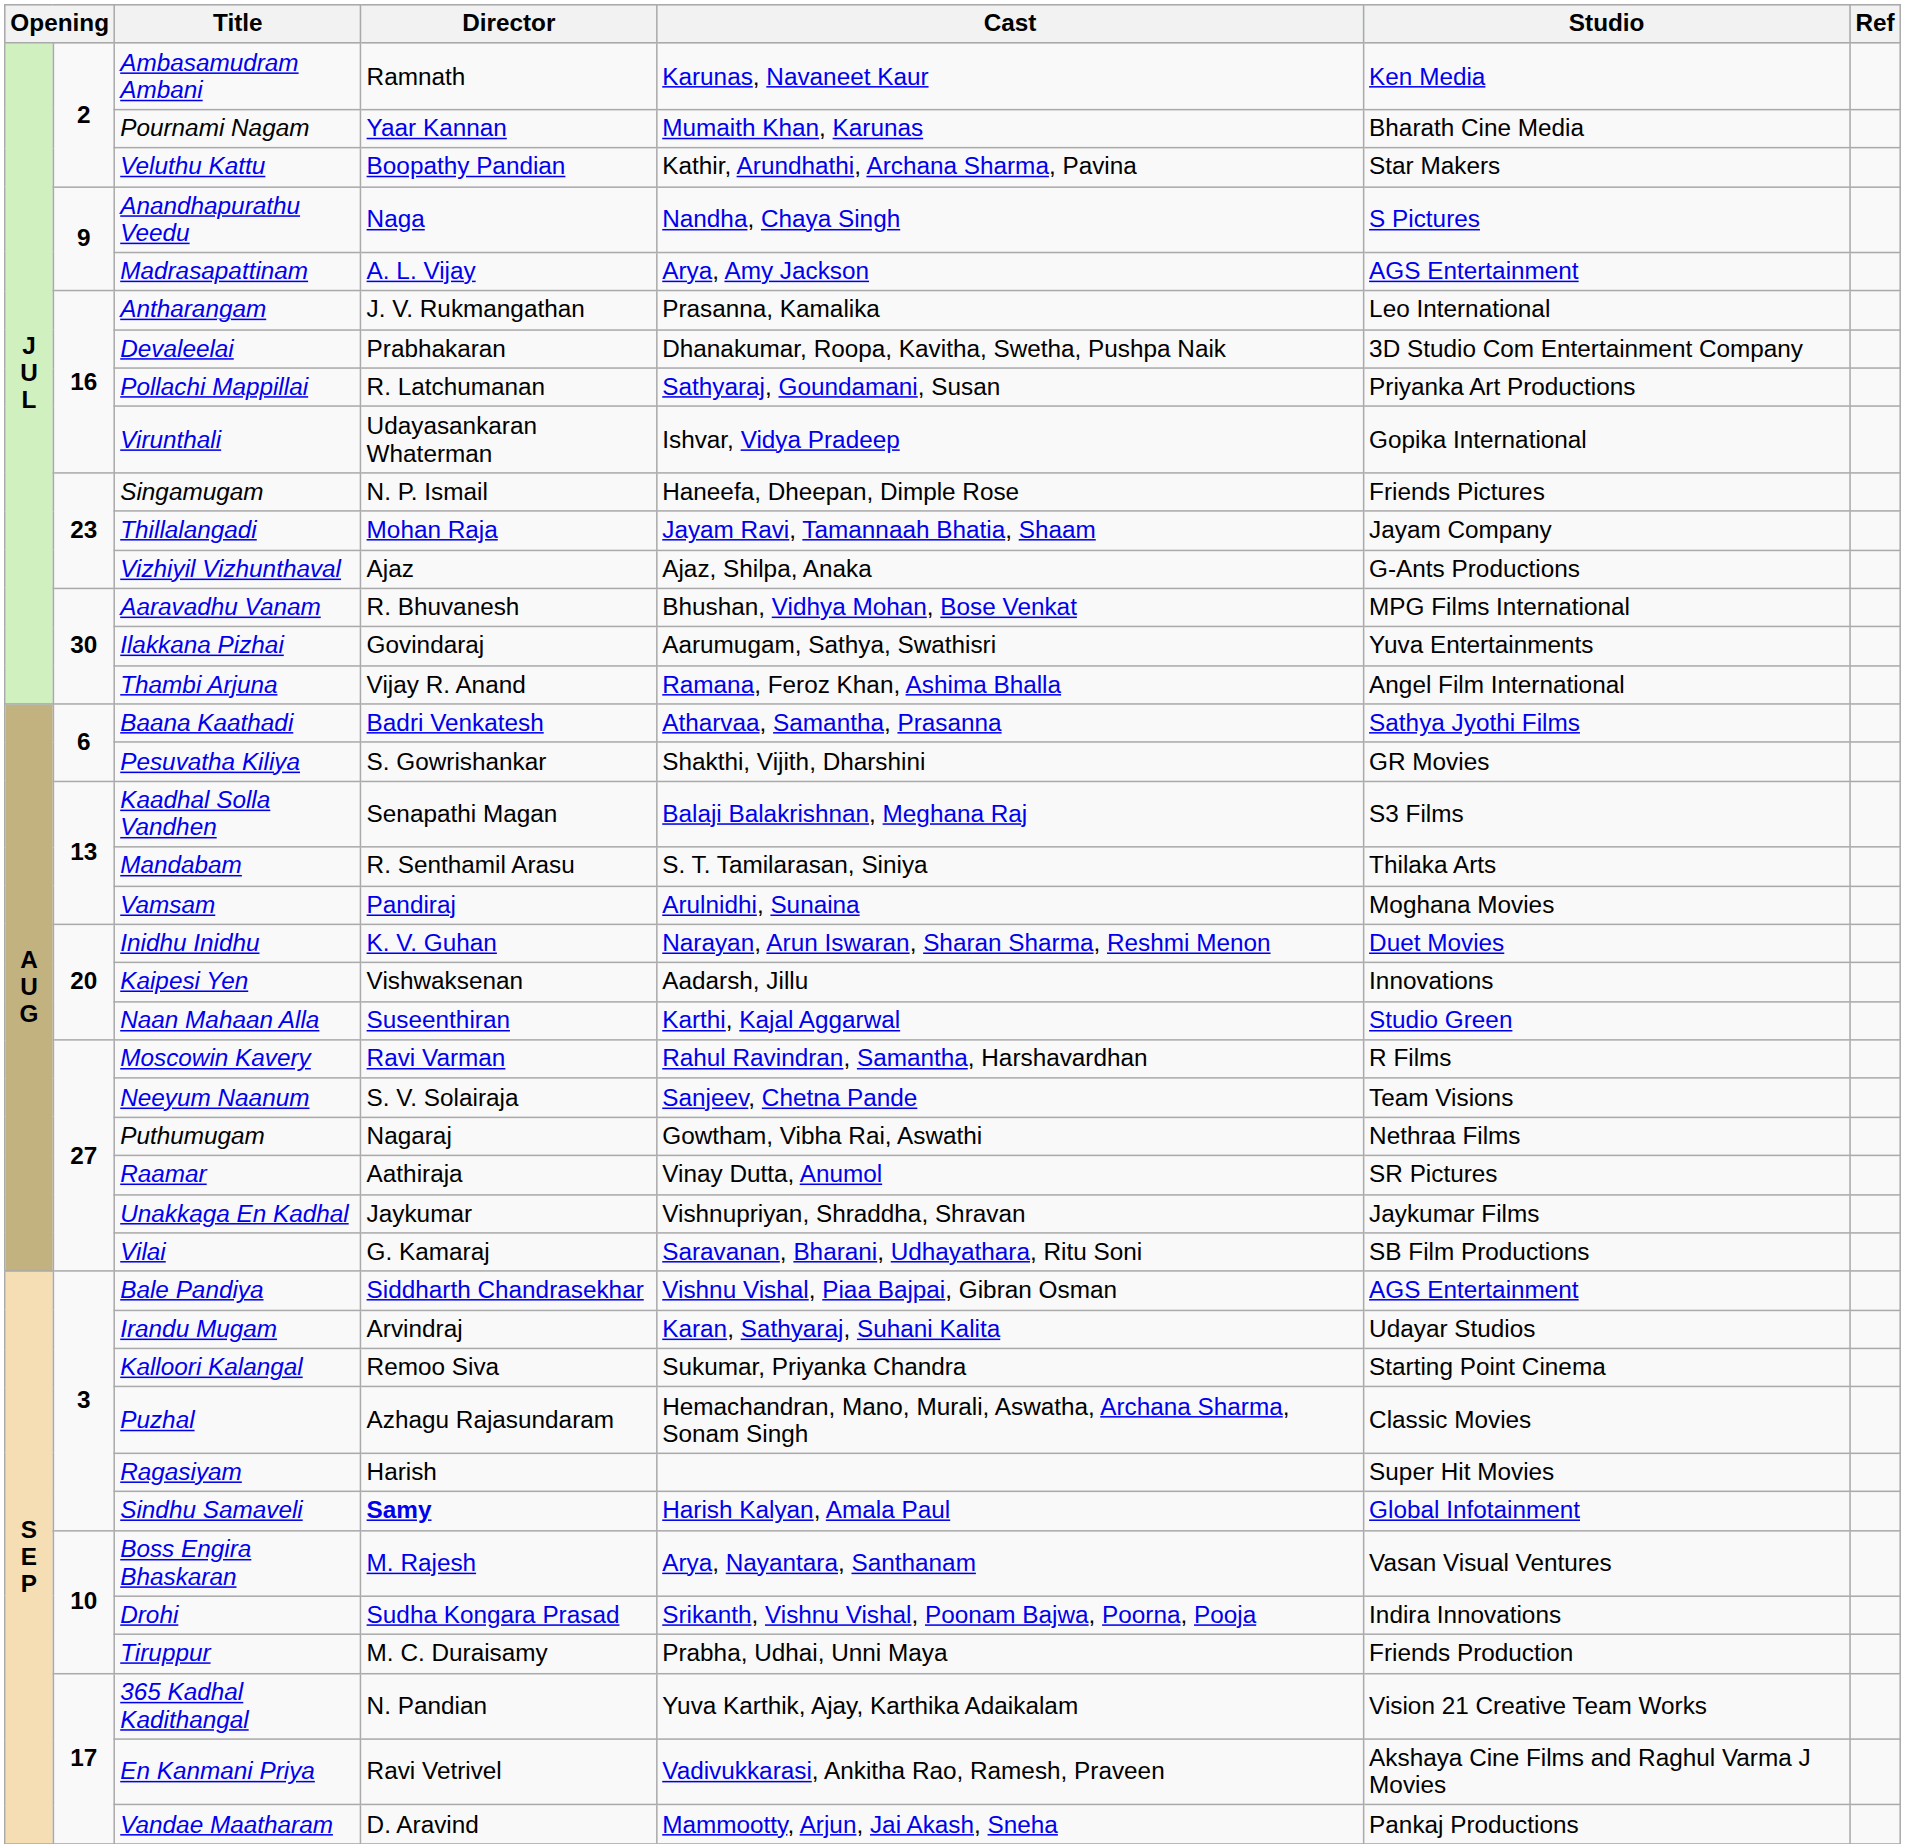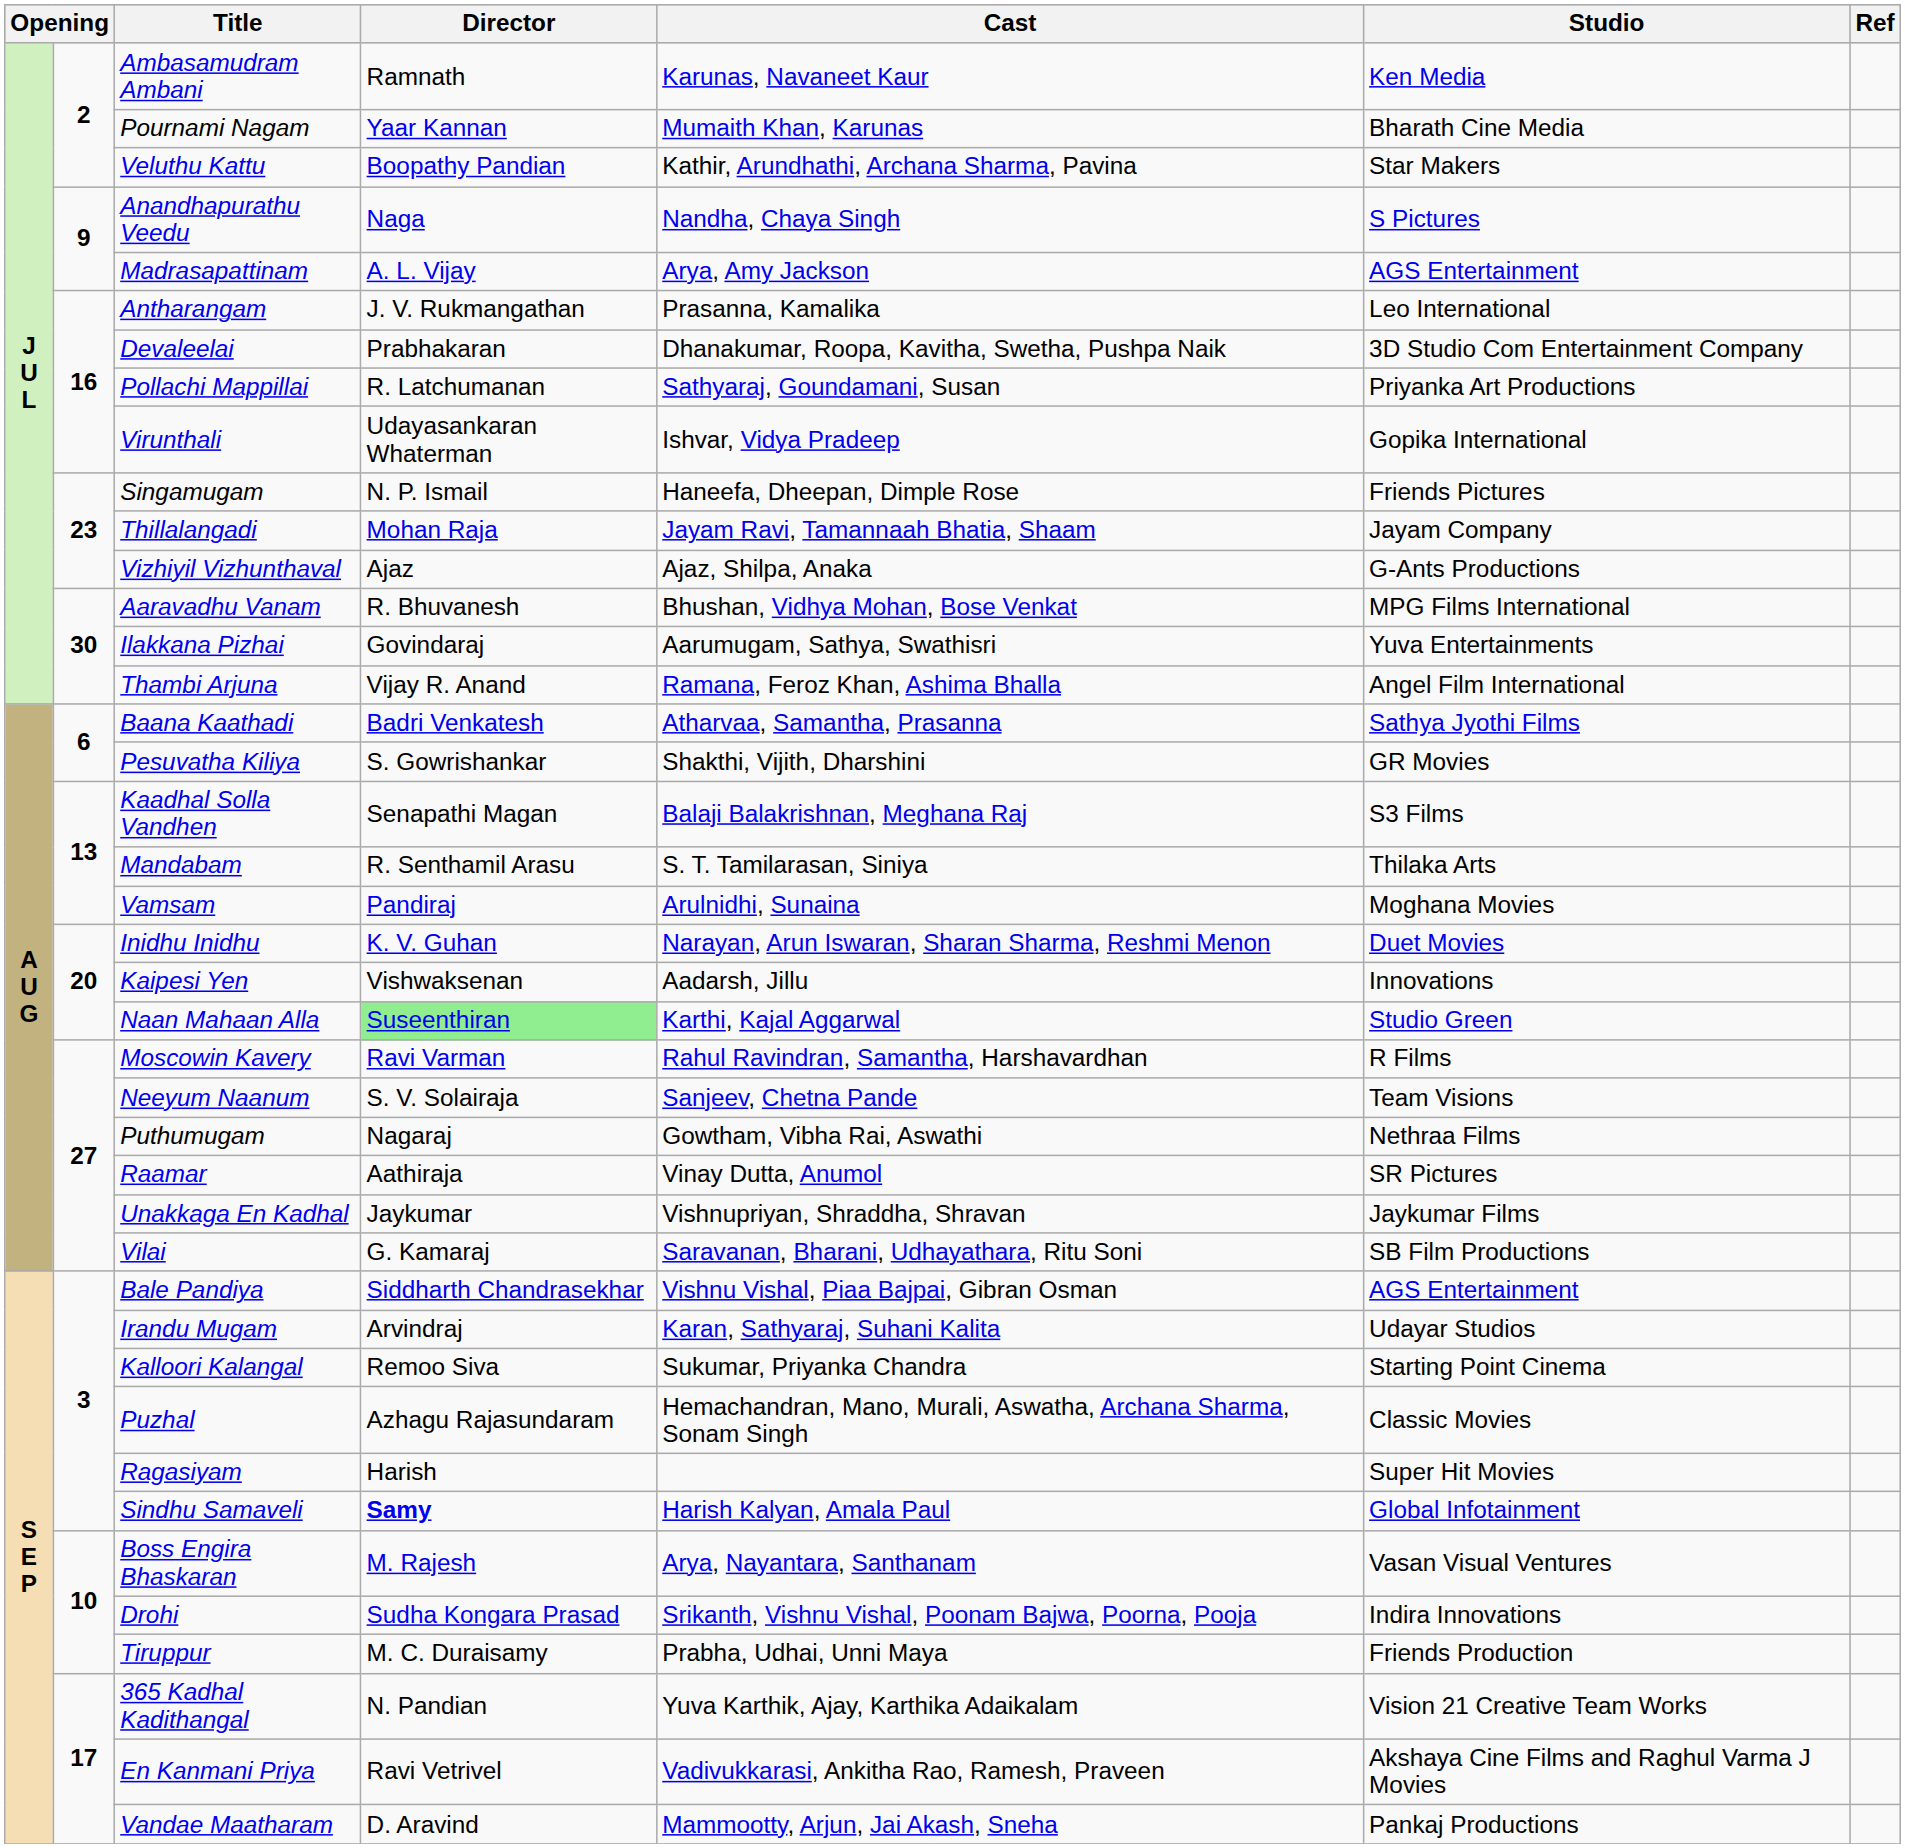(438, 1020) no background -> (438, 1020) lightgreen background
